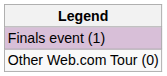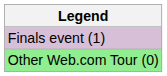(83, 61) no background -> (83, 61) lightgreen background
